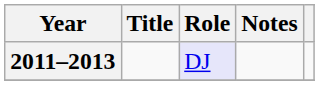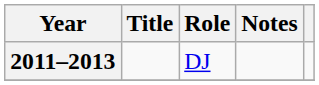(197, 60) lavender background -> (197, 60) no background
